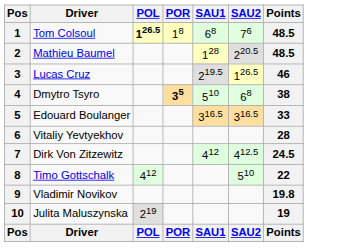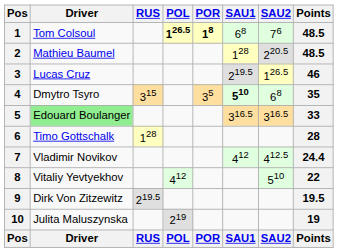+ column: (148, 14)
(178, 33) normal -> (208, 33) bold
(178, 95) bold -> (208, 95) normal
(210, 95) normal -> (240, 95) bold
(284, 95) 38 -> (313, 95) 35
(82, 116) no background -> (82, 116) lightgreen background
(78, 135) Vitaliy Yevtyekhov -> (74, 136) Timo Gottschalk
(78, 154) Dirk Von Zitzewitz -> (75, 157) Vladimir Novikov
(284, 154) 24.5 -> (313, 157) 24.4
(74, 175) Timo Gottschalk -> (78, 178) Vitaliy Yevtyekhov
(75, 194) Vladimir Novikov -> (78, 199) Dirk Von Zitzewitz
(284, 194) 19.8 -> (313, 199) 19.5
